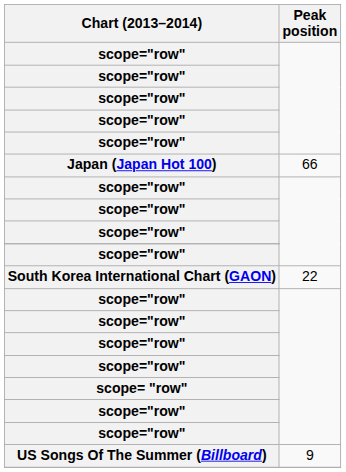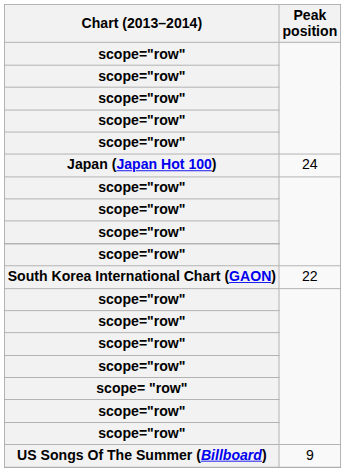(310, 165) 66 -> (310, 165) 24
